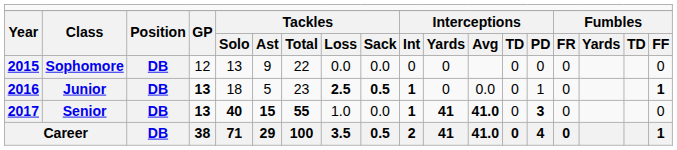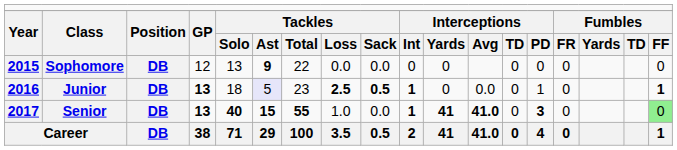(267, 66) normal -> (267, 66) bold
(267, 89) no background -> (267, 89) lavender background
(661, 111) no background -> (661, 111) lightgreen background
